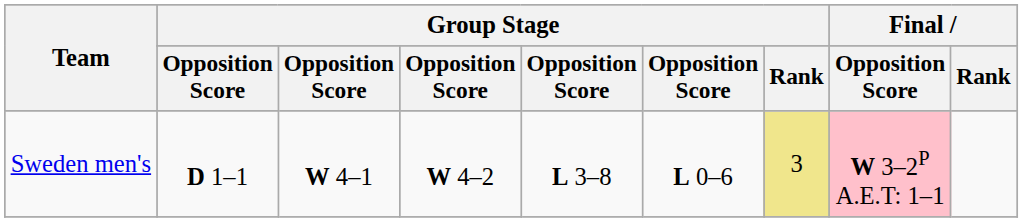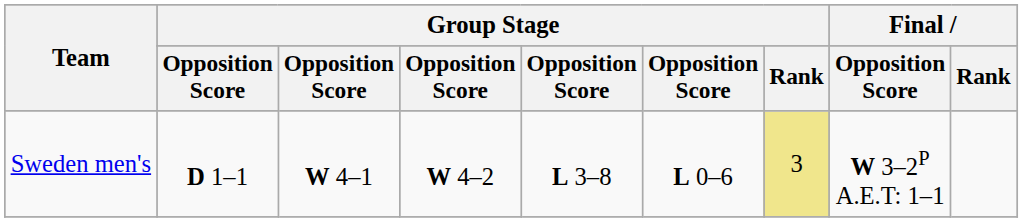(890, 178) pink background -> (890, 178) no background
